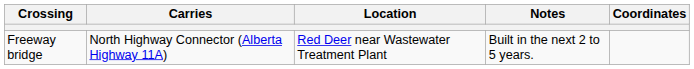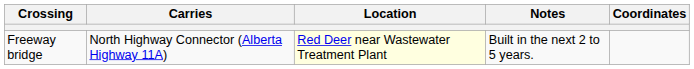(374, 47) no background -> (374, 47) lightyellow background
